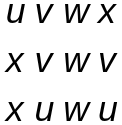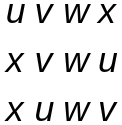(107, 60) v -> (108, 60) u
(108, 109) u -> (107, 109) v
